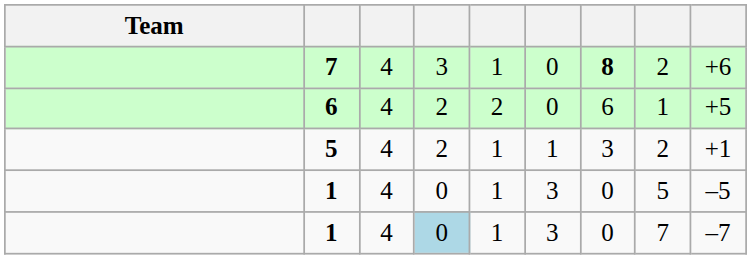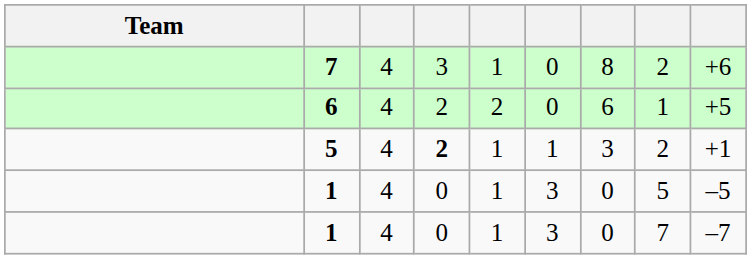(608, 66) bold -> (608, 66) normal
(442, 149) normal -> (442, 149) bold
(442, 232) lightblue background -> (442, 232) no background
